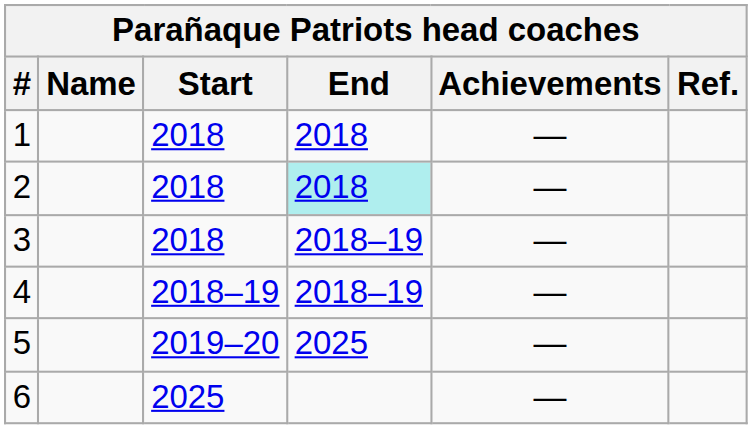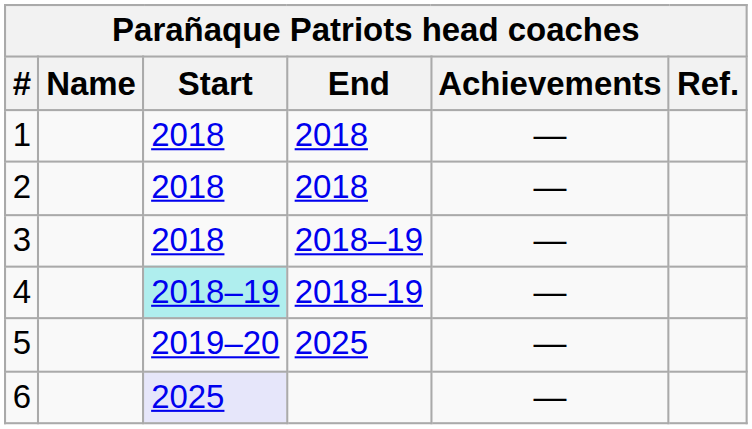(331, 187) paleturquoise background -> (331, 187) no background
(215, 291) no background -> (215, 291) paleturquoise background
(188, 396) no background -> (188, 396) lavender background
